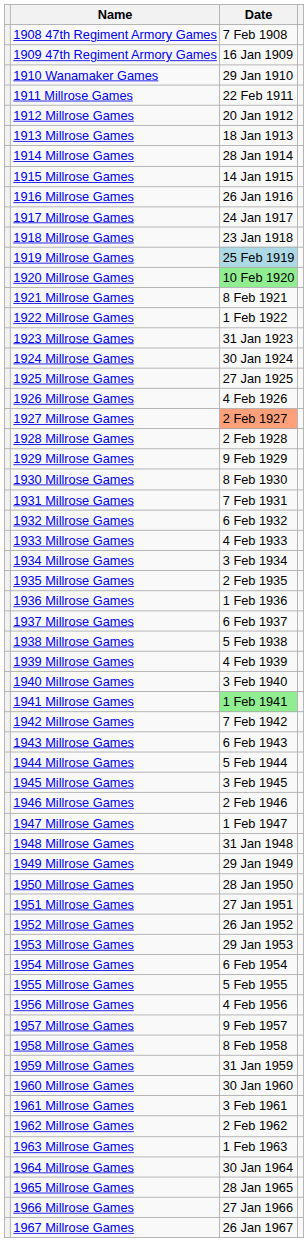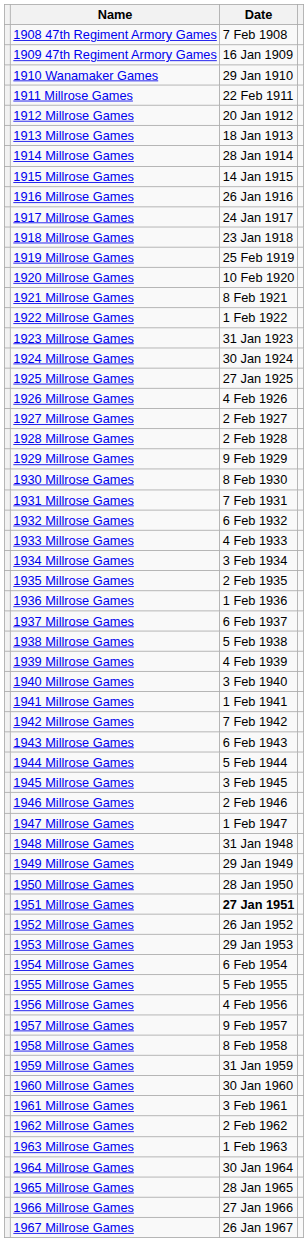(259, 257) lightblue background -> (259, 257) no background
(259, 277) lightgreen background -> (259, 277) no background
(255, 419) lightsalmon background -> (255, 419) no background
(255, 702) lightgreen background -> (255, 702) no background
(258, 904) normal -> (259, 904) bold
